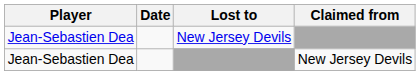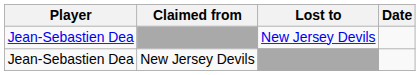columns swapped: (355, 15) <-> (155, 15)
